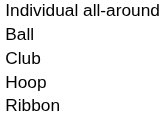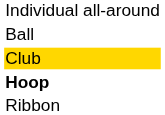(23, 58) no background -> (23, 58) gold background
(26, 82) normal -> (27, 82) bold
